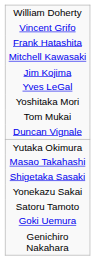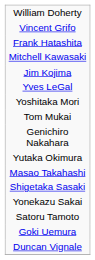(47, 131) Duncan Vignale -> (47, 137) Genichiro Nakahara
(47, 242) Genichiro Nakahara -> (47, 247) Duncan Vignale
